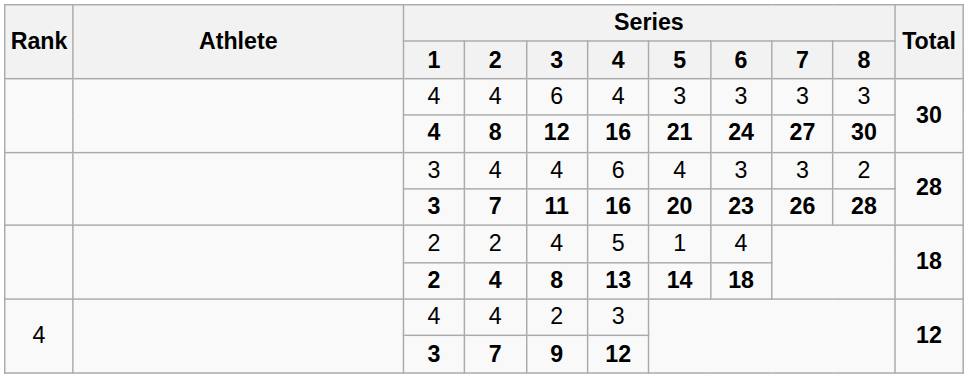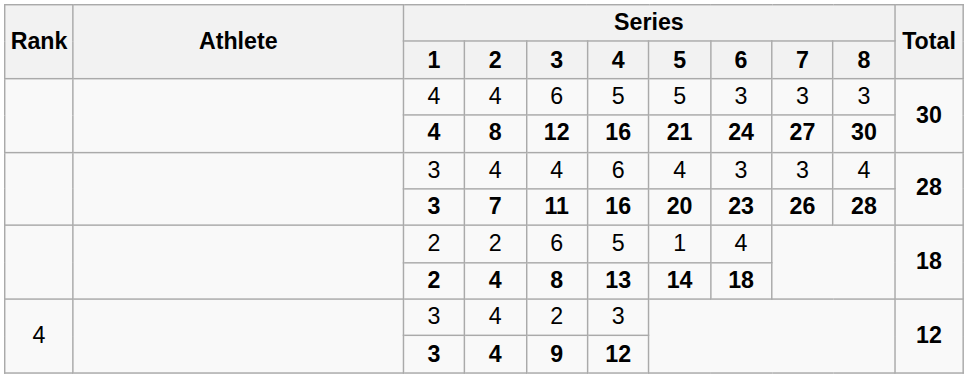(618, 96) 4 -> (618, 96) 5
(680, 96) 3 -> (680, 96) 5
(864, 170) 2 -> (864, 170) 4
(557, 243) 4 -> (557, 243) 6
(434, 317) 4 -> (434, 317) 3
(495, 354) 7 -> (495, 354) 4
